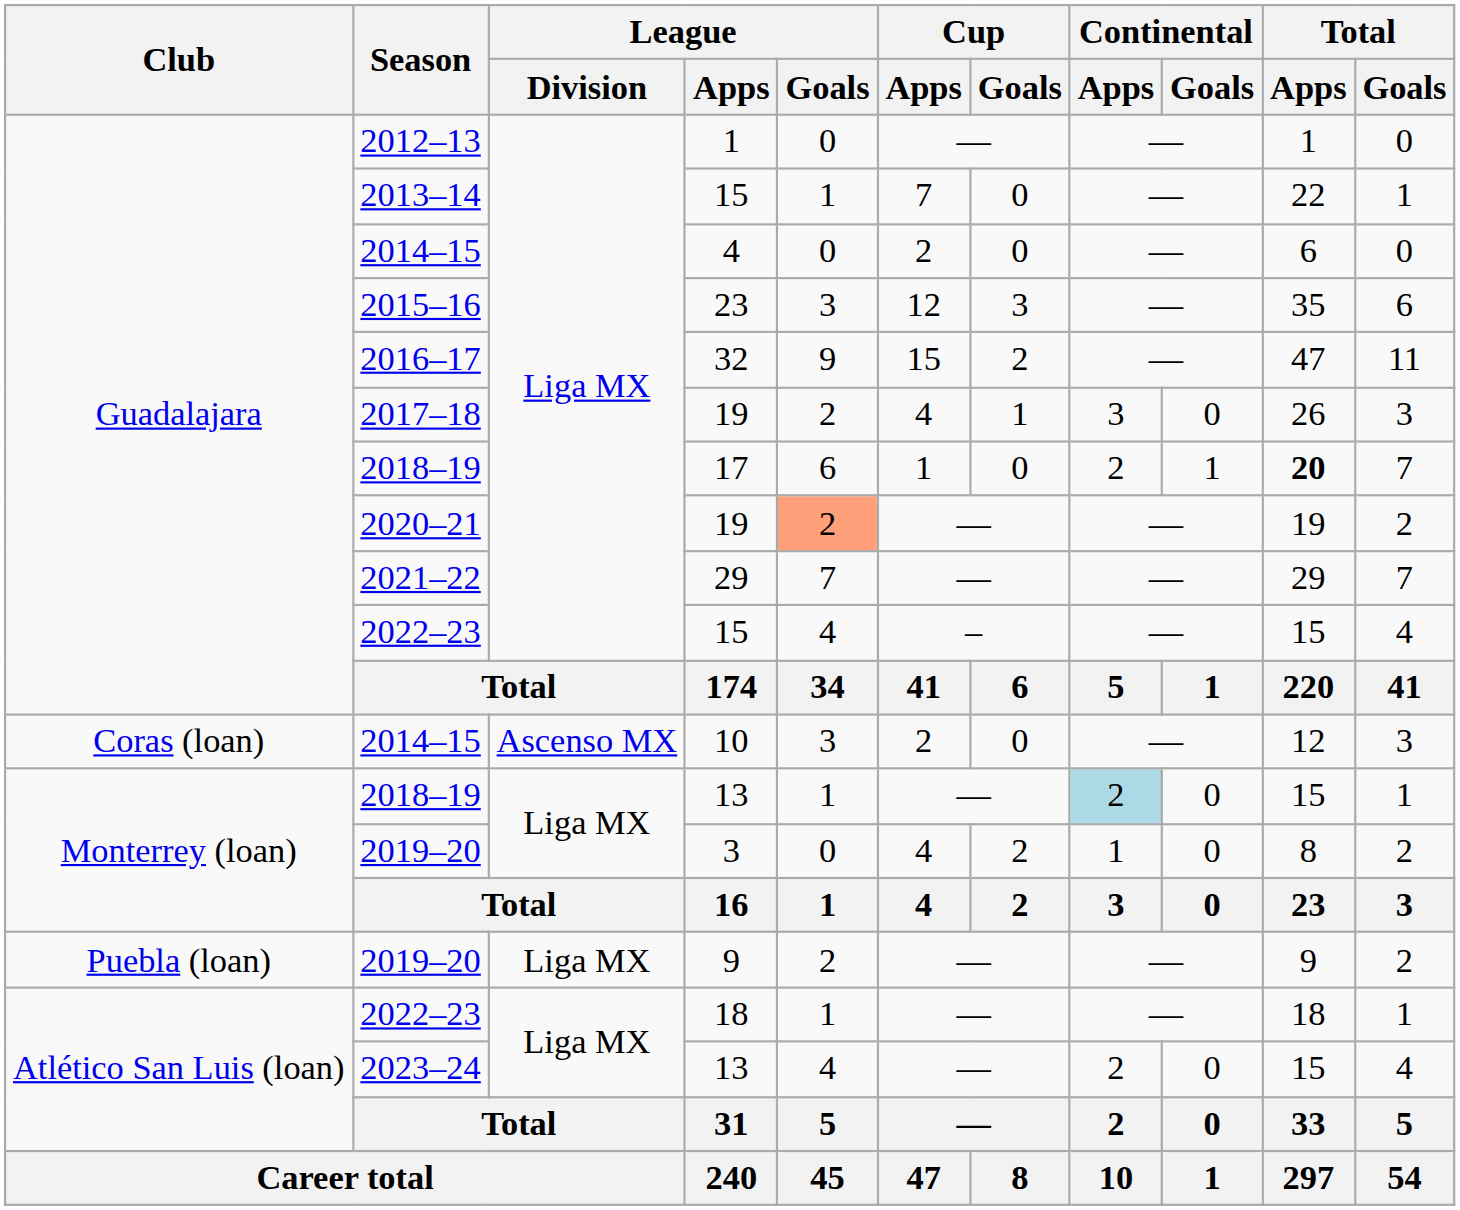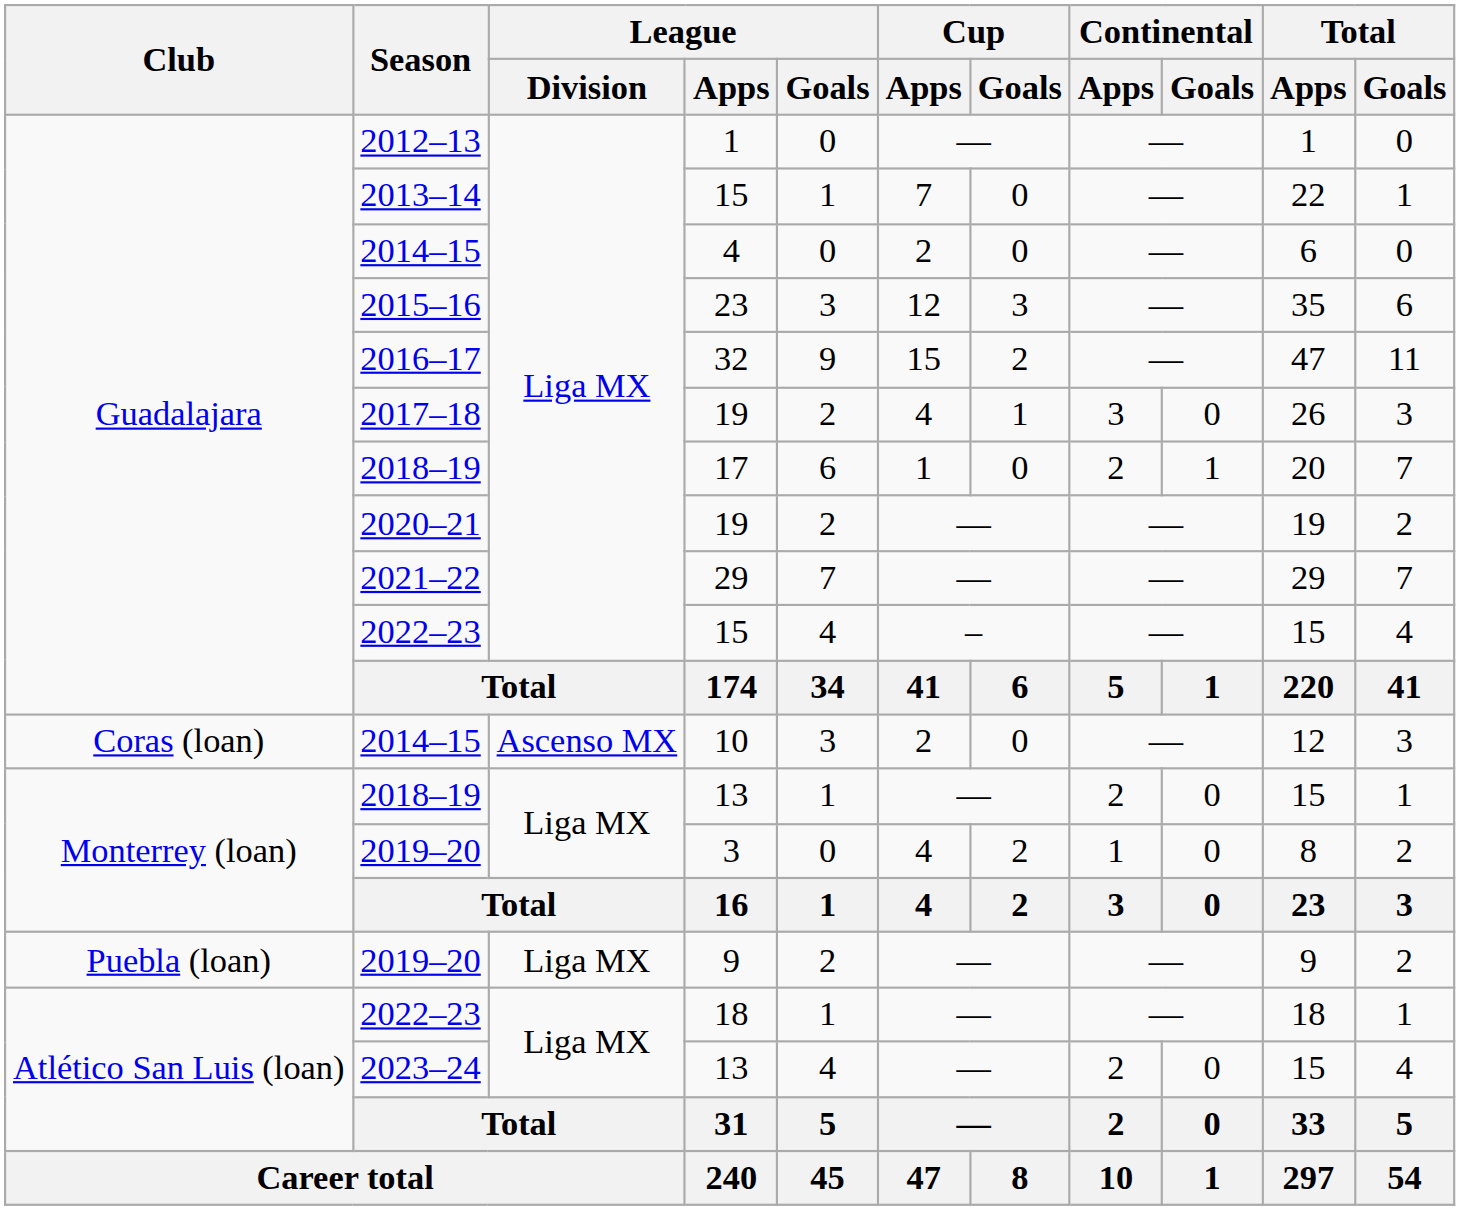(1308, 468) bold -> (1308, 468) normal
(827, 522) lightsalmon background -> (827, 522) no background
(1116, 795) lightblue background -> (1116, 795) no background
